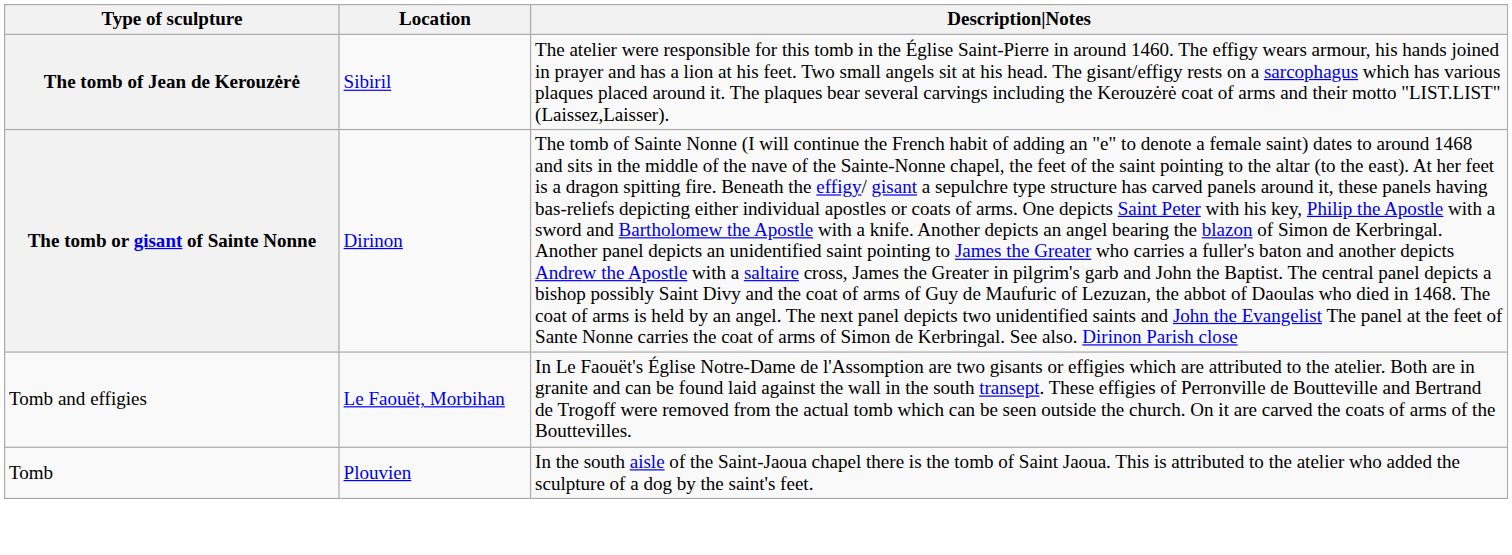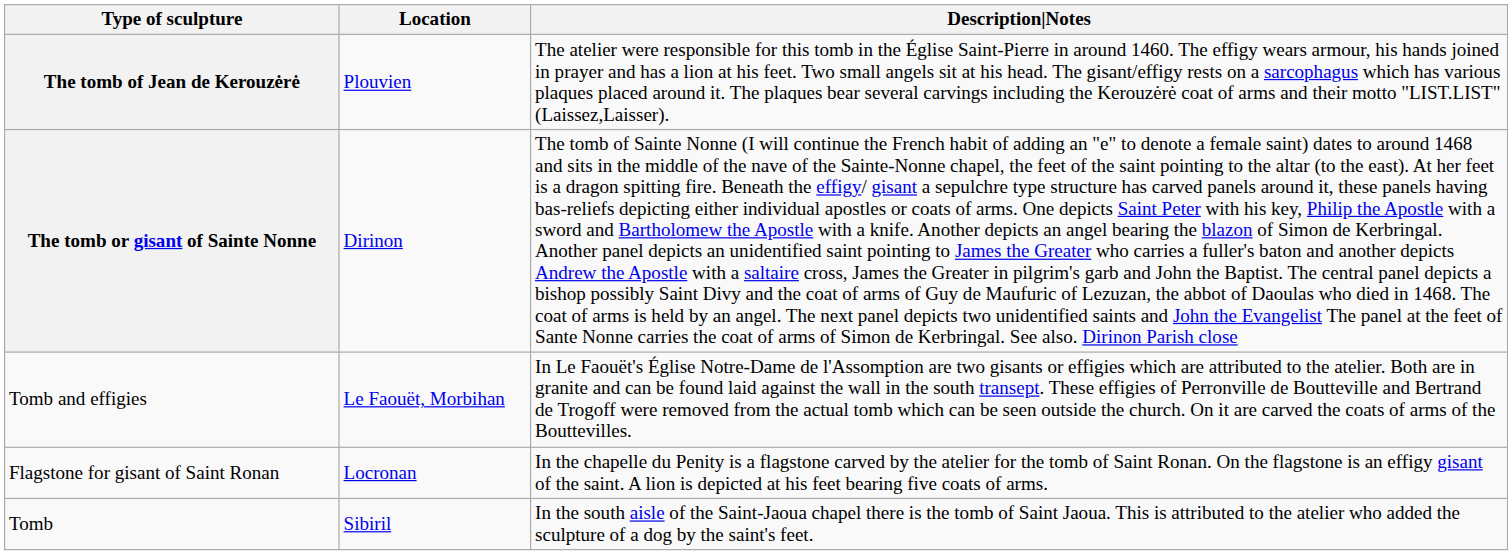(367, 81) Sibiril -> (377, 81) Plouvien
+ row: (144, 472)
(377, 472) Plouvien -> (367, 524) Sibiril
